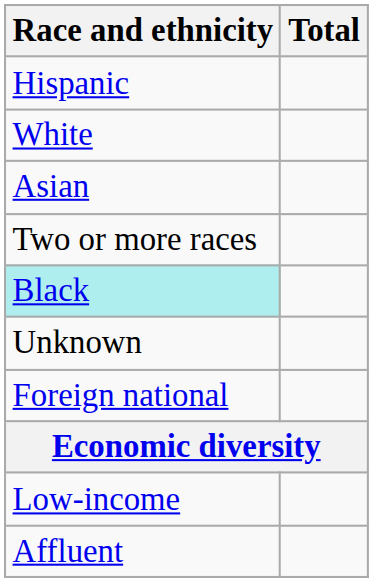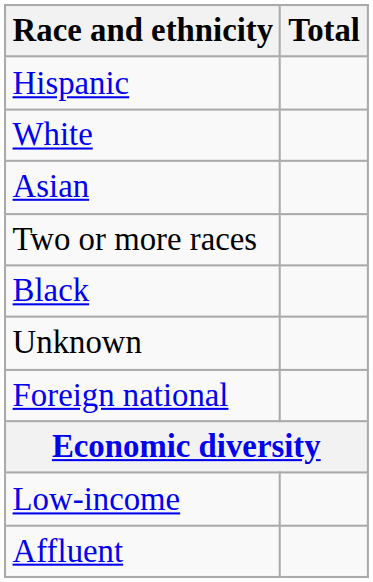(51, 290) paleturquoise background -> (51, 290) no background
